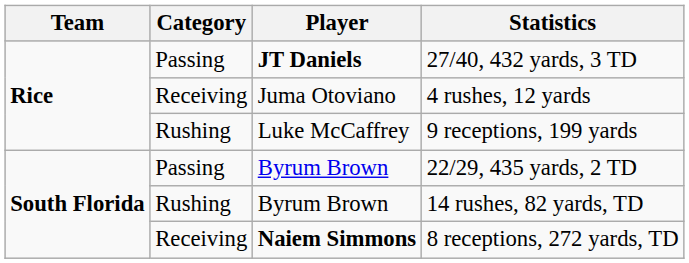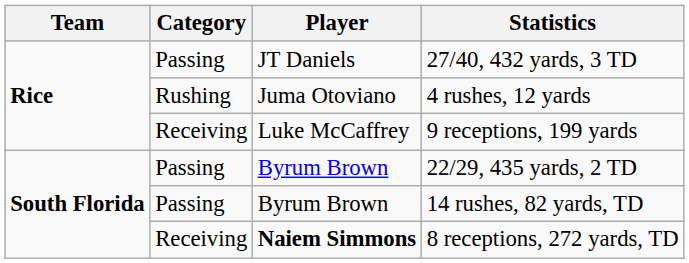(310, 59) bold -> (306, 59) normal
(201, 95) Receiving -> (193, 95) Rushing
(193, 131) Rushing -> (201, 131) Receiving
(193, 203) Rushing -> (190, 203) Passing
